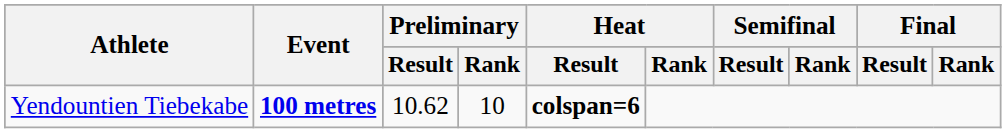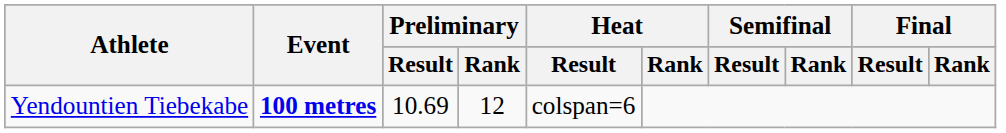(420, 106) 10.62 -> (420, 106) 10.69
(492, 106) 10 -> (492, 106) 12
(586, 106) bold -> (584, 106) normal
